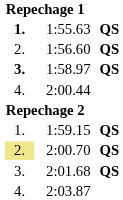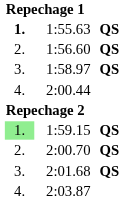(20, 69) bold -> (20, 69) normal
(20, 130) no background -> (20, 130) lightgreen background
(20, 150) khaki background -> (20, 150) no background
